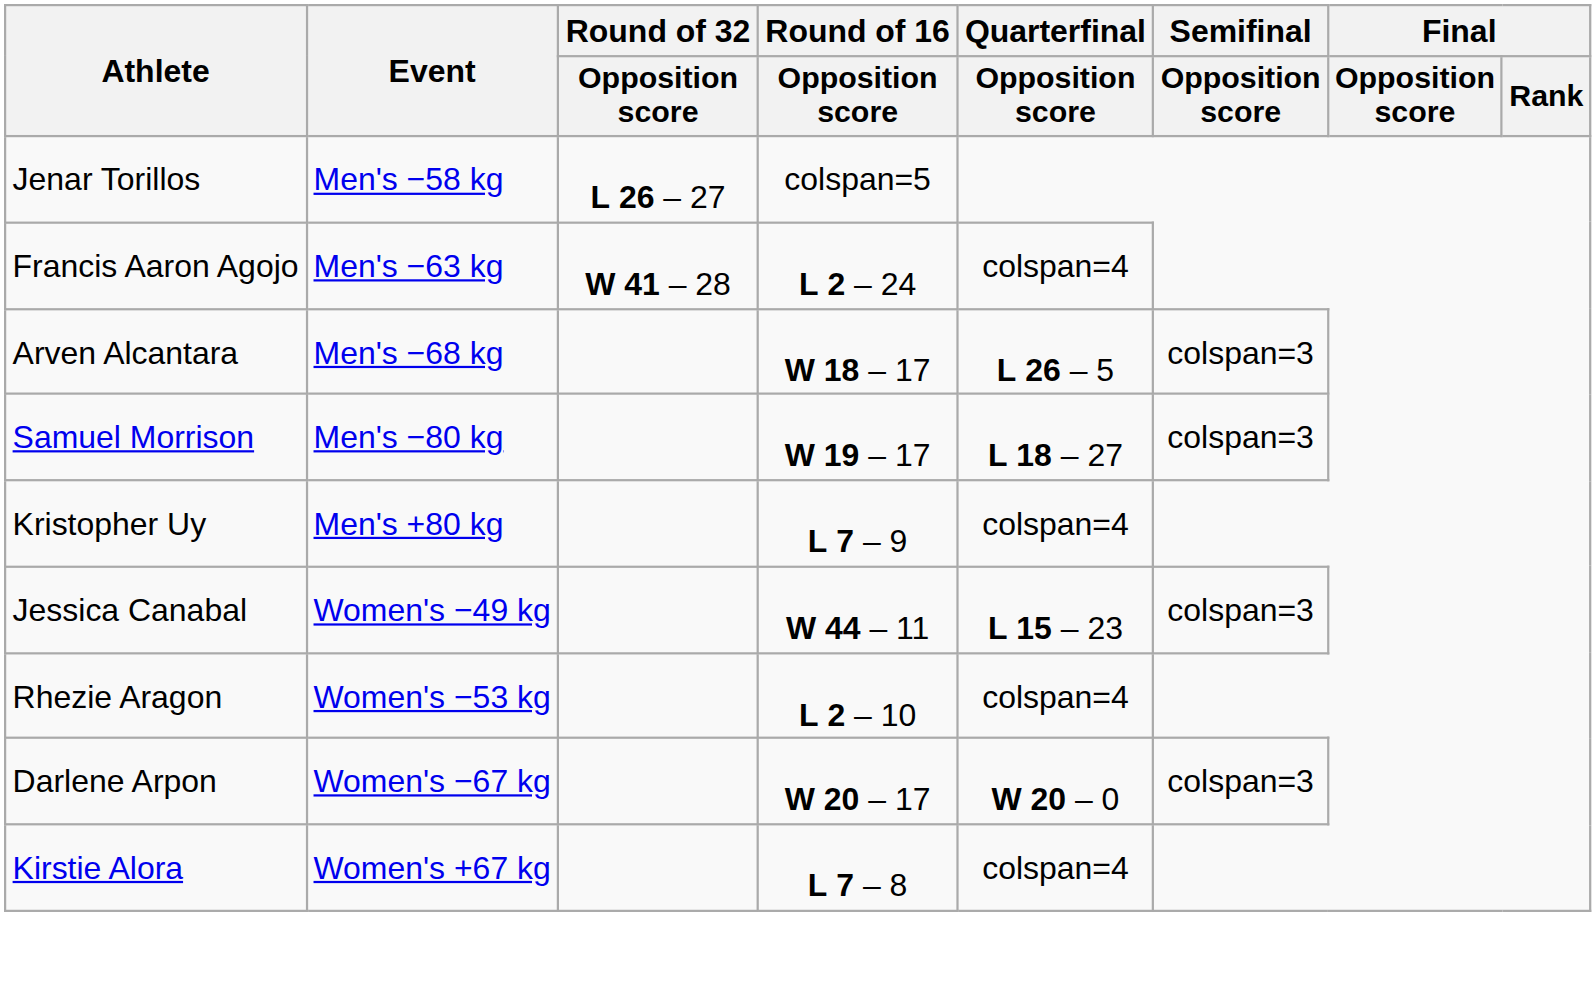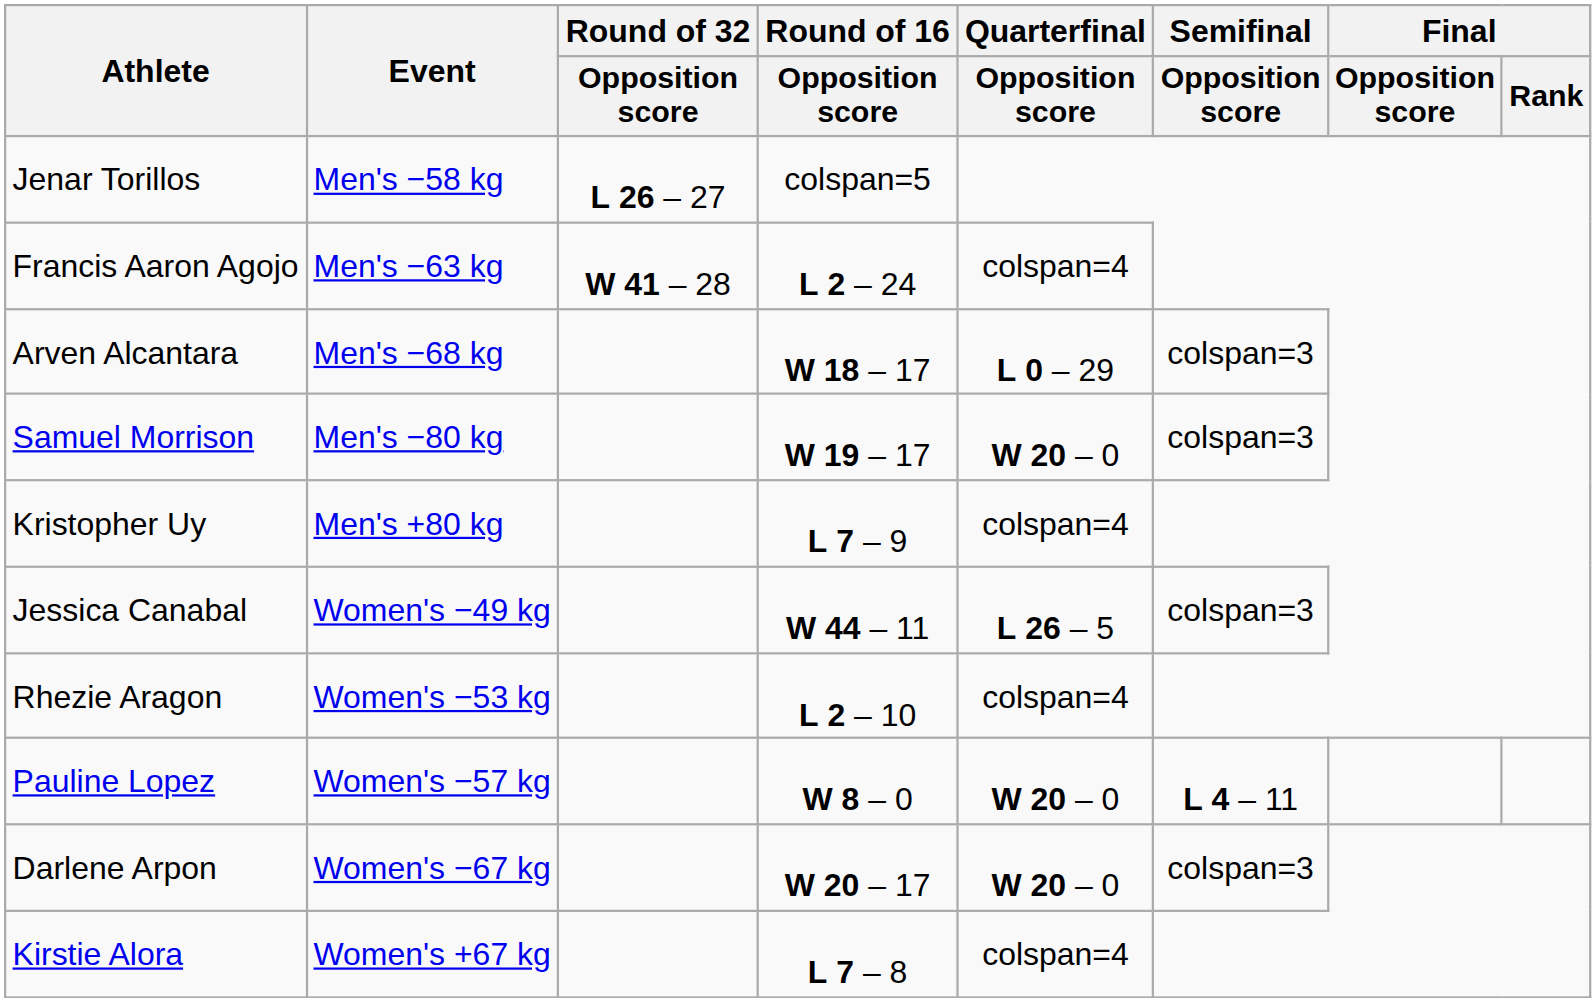(1055, 370) L 26 – 5 -> (1055, 370) L 0 – 29
(1055, 456) L 18 – 27 -> (1055, 456) W 20 – 0
(1055, 628) L 15 – 23 -> (1055, 628) L 26 – 5
+ row: (114, 782)
